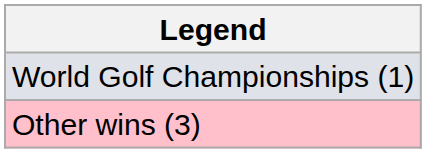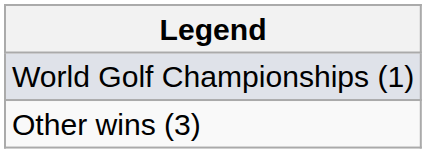(106, 124) pink background -> (106, 124) no background
